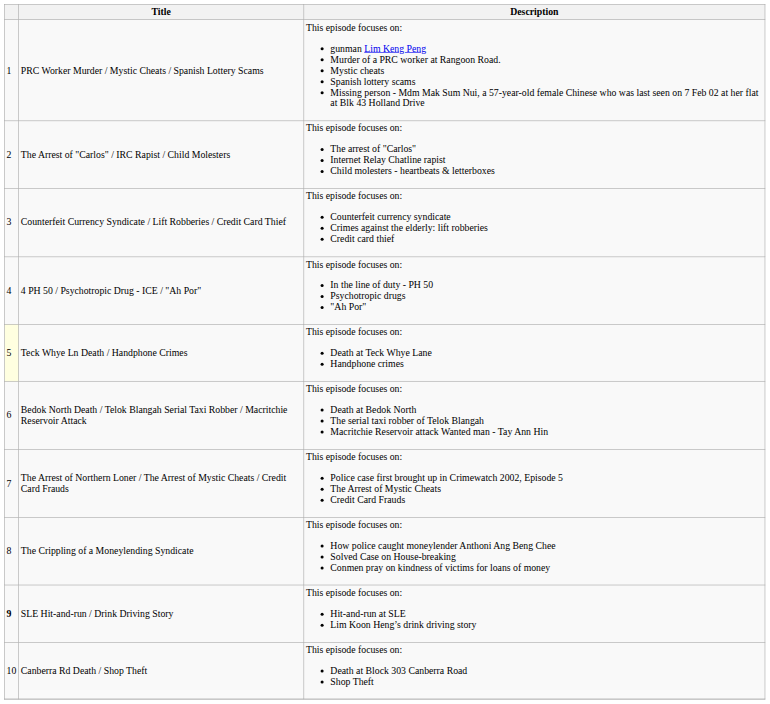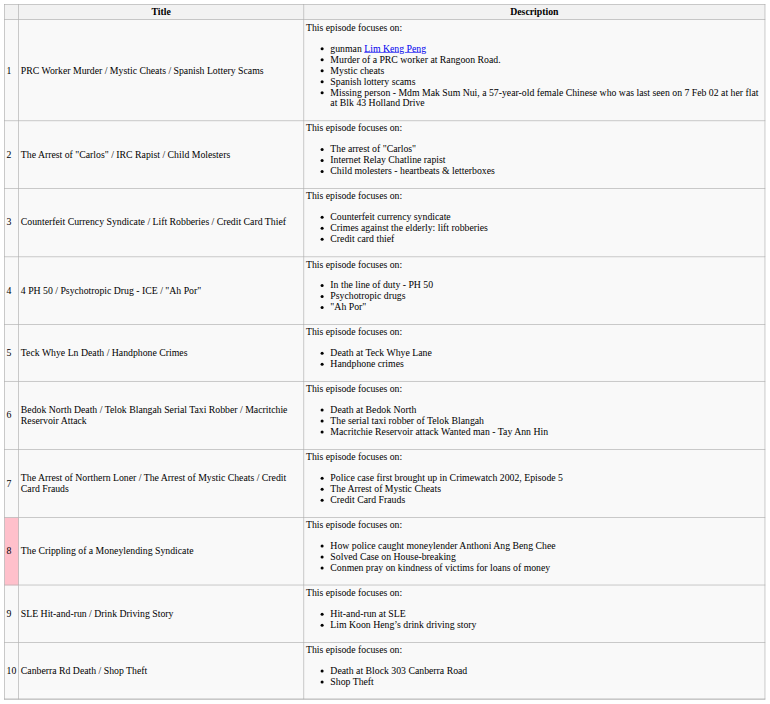(9, 353) lightyellow background -> (9, 353) no background
(9, 551) no background -> (9, 551) pink background
(9, 613) bold -> (9, 613) normal
